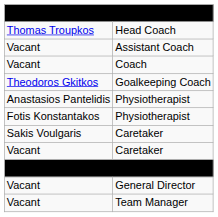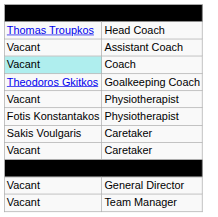(23, 64) no background -> (23, 64) paleturquoise background
(59, 99) Anastasios Pantelidis -> (23, 99) Vacant
